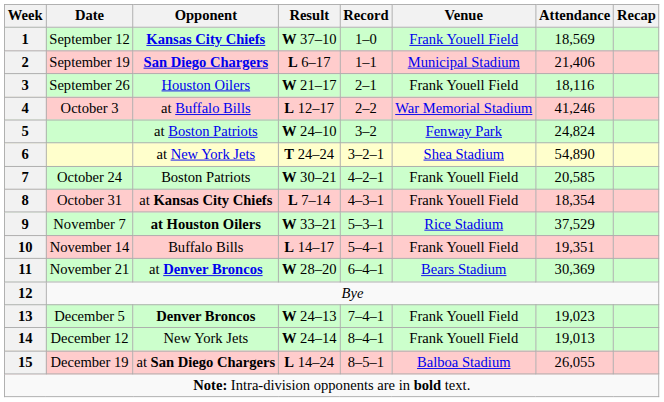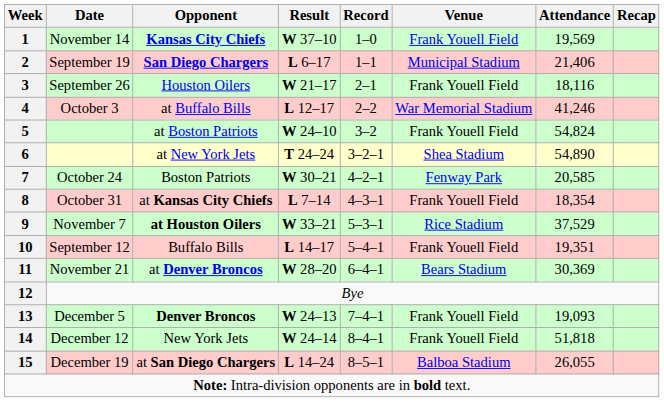(90, 39) September 12 -> (90, 39) November 14
(575, 39) 18,569 -> (575, 39) 19,569
(464, 131) Fenway Park -> (464, 131) Frank Youell Field
(575, 131) 24,824 -> (575, 131) 54,824
(464, 177) Frank Youell Field -> (464, 177) Fenway Park
(90, 246) November 14 -> (90, 246) September 12
(575, 316) 19,023 -> (575, 316) 19,093
(575, 339) 19,013 -> (575, 339) 51,818
